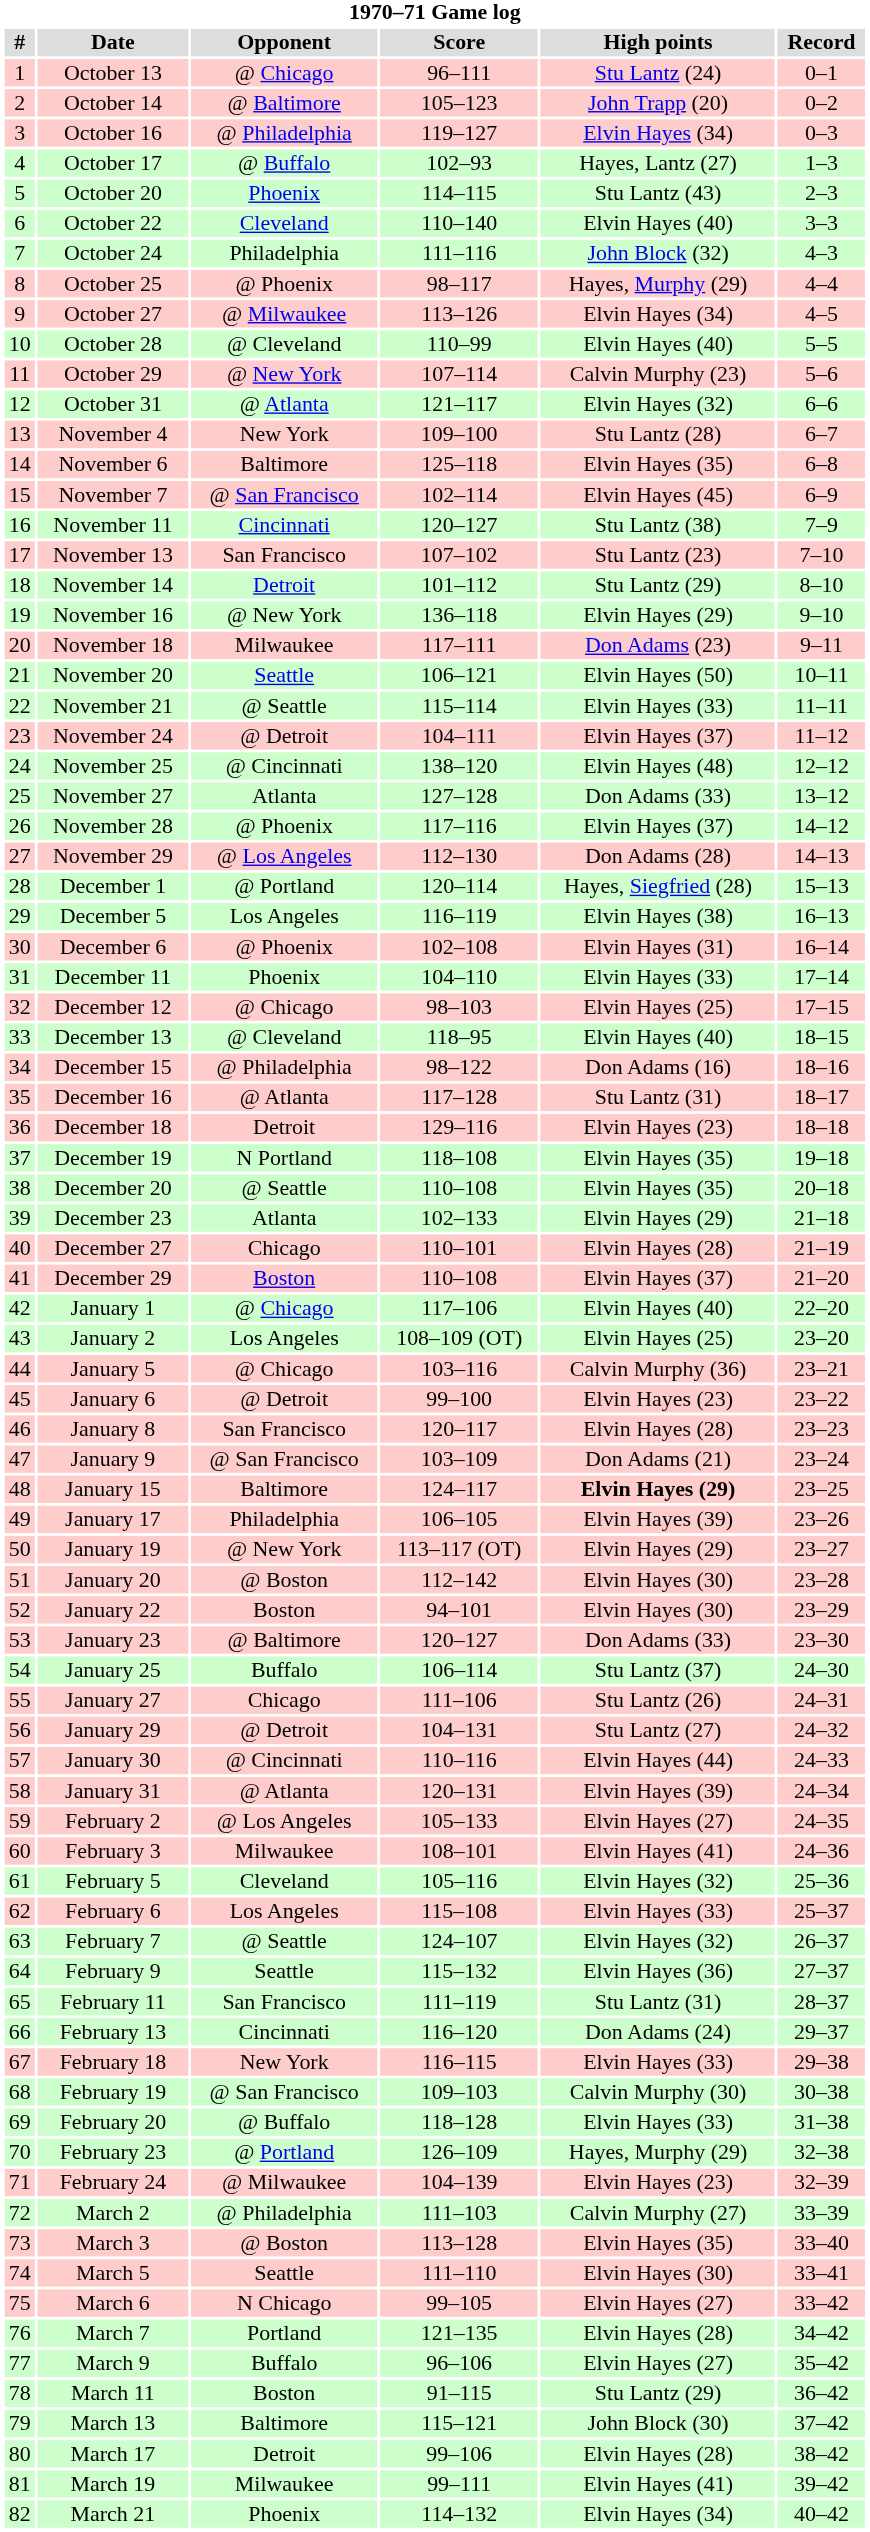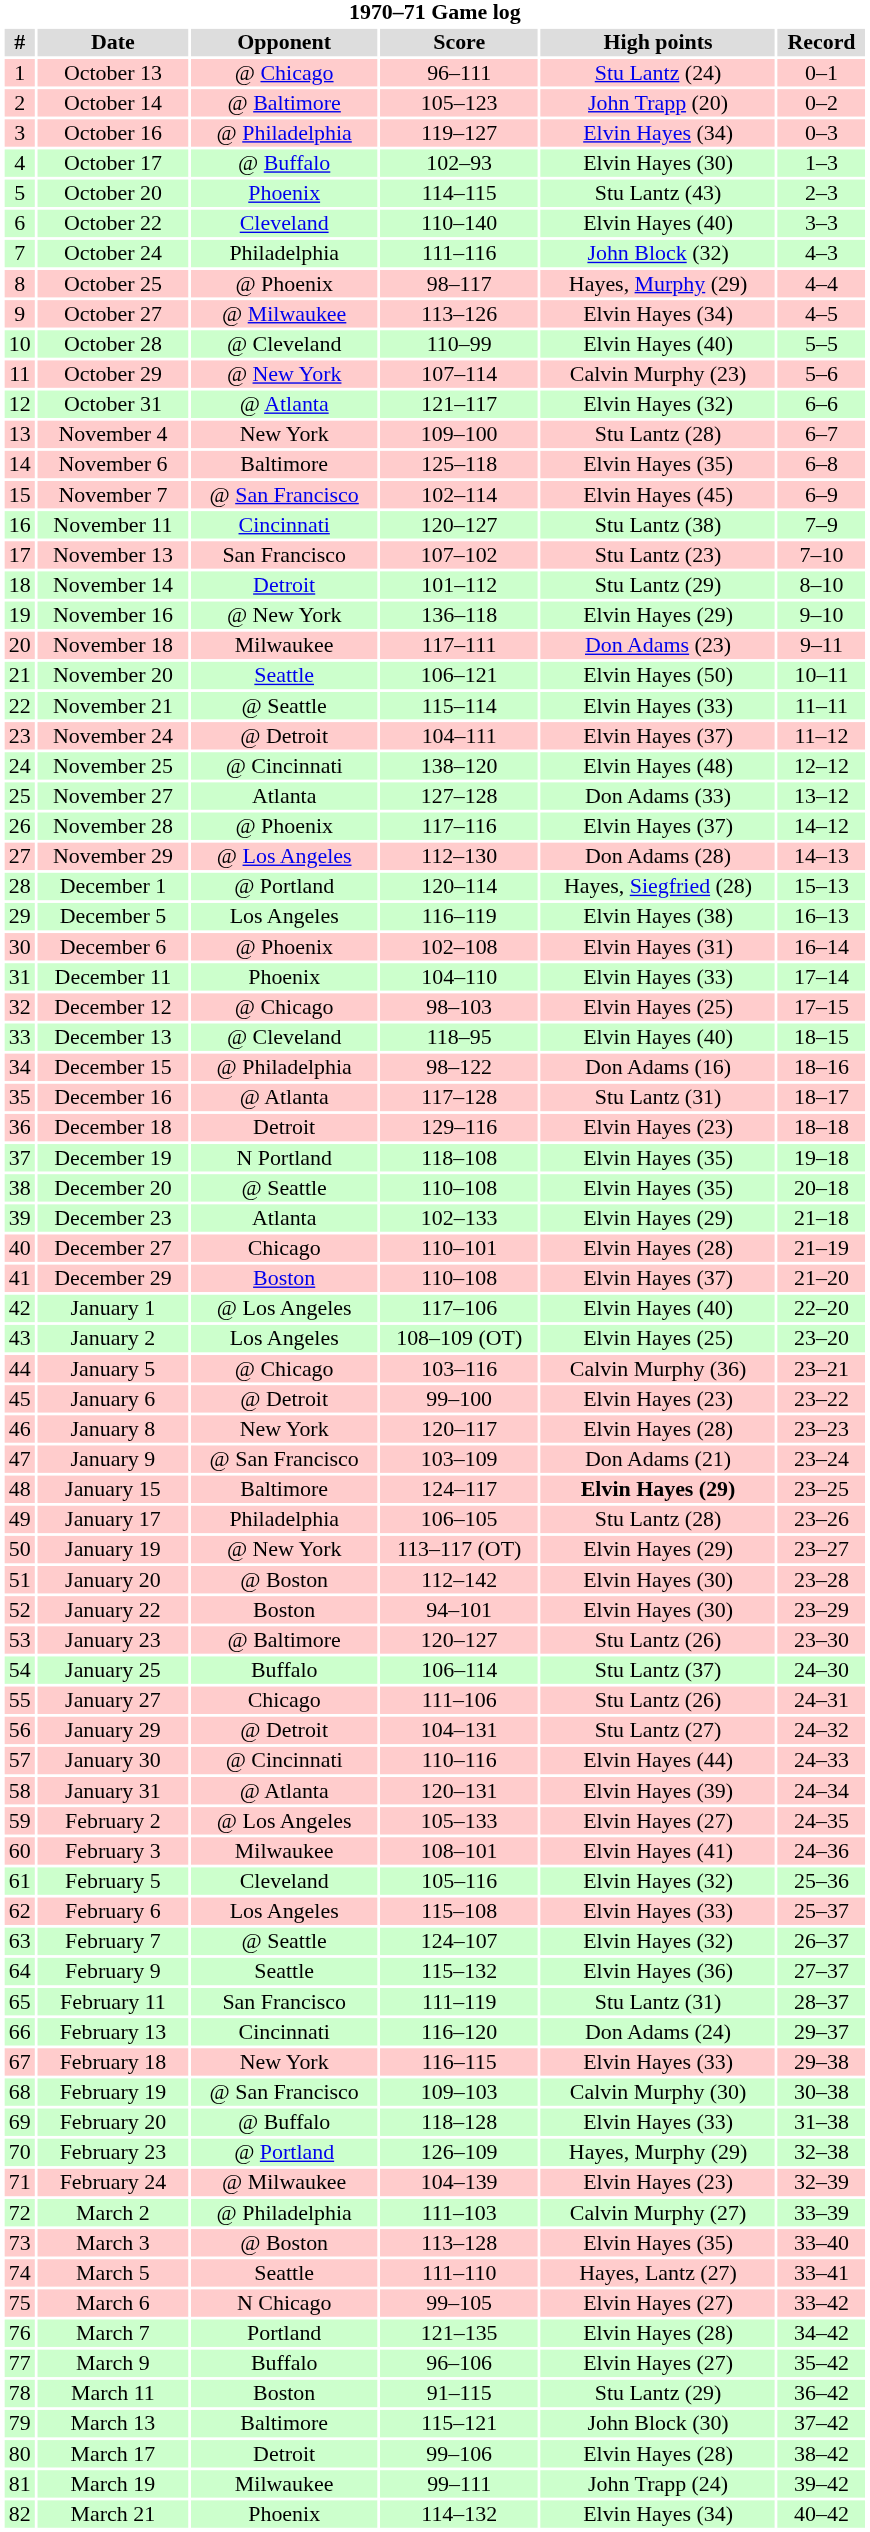(658, 162) Hayes, Lantz (27) -> (658, 162) Elvin Hayes (30)
(284, 1308) @ Chicago -> (284, 1308) @ Los Angeles
(284, 1428) San Francisco -> (284, 1428) New York
(658, 1519) Elvin Hayes (39) -> (658, 1519) Stu Lantz (28)
(658, 1639) Don Adams (33) -> (658, 1639) Stu Lantz (26)
(658, 2272) Elvin Hayes (30) -> (658, 2272) Hayes, Lantz (27)
(658, 2483) Elvin Hayes (41) -> (658, 2483) John Trapp (24)
